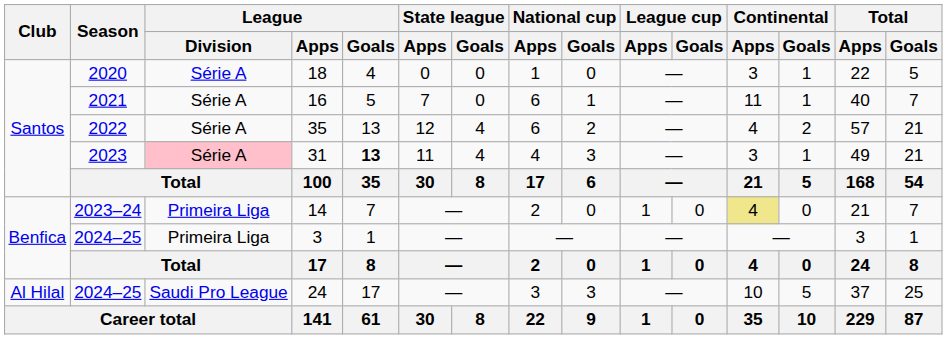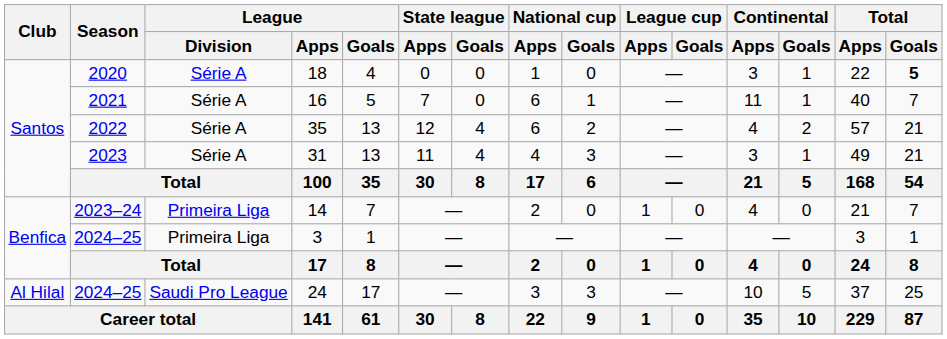(914, 73) normal -> (914, 73) bold
(219, 155) pink background -> (219, 155) no background
(371, 155) bold -> (371, 155) normal
(753, 210) khaki background -> (753, 210) no background
